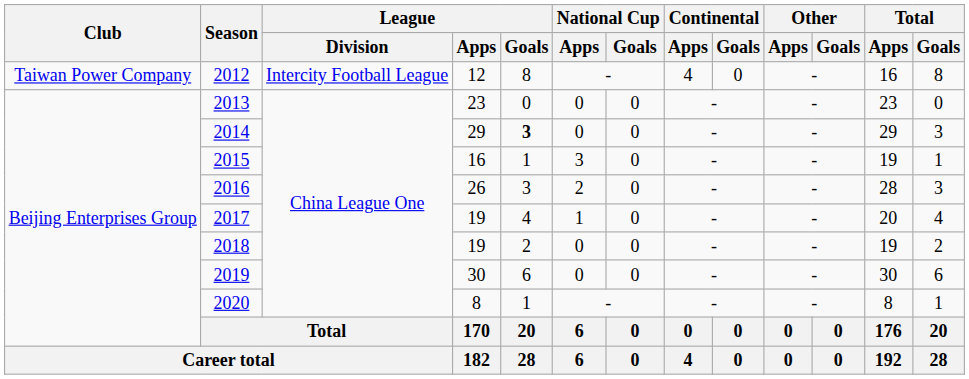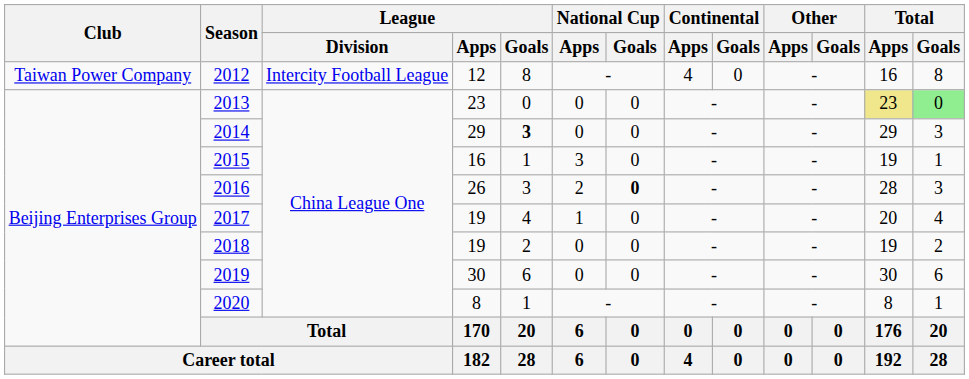(888, 103) no background -> (888, 103) khaki background
(938, 103) no background -> (938, 103) lightgreen background
(635, 189) normal -> (635, 189) bold
